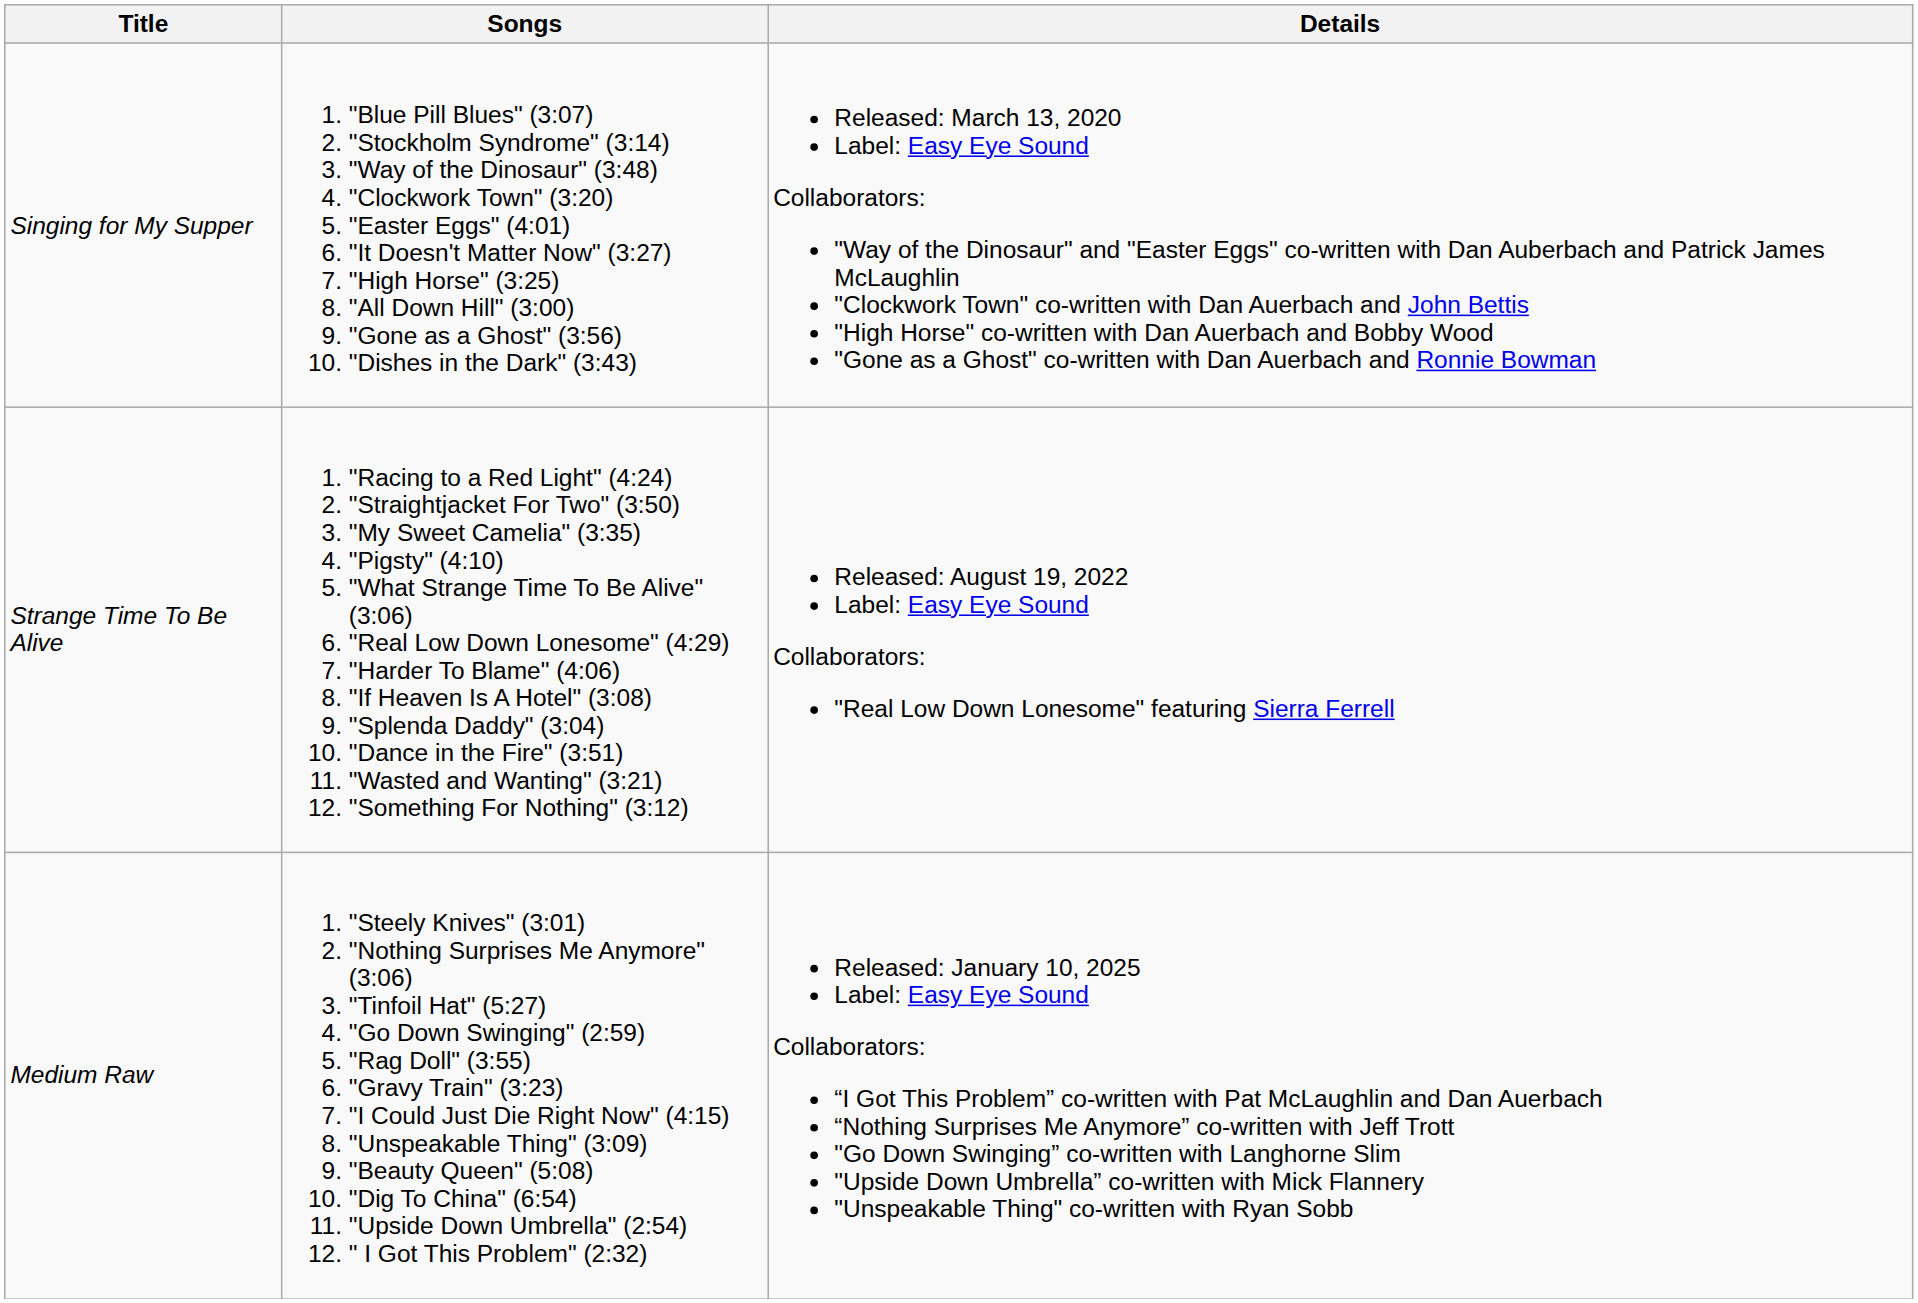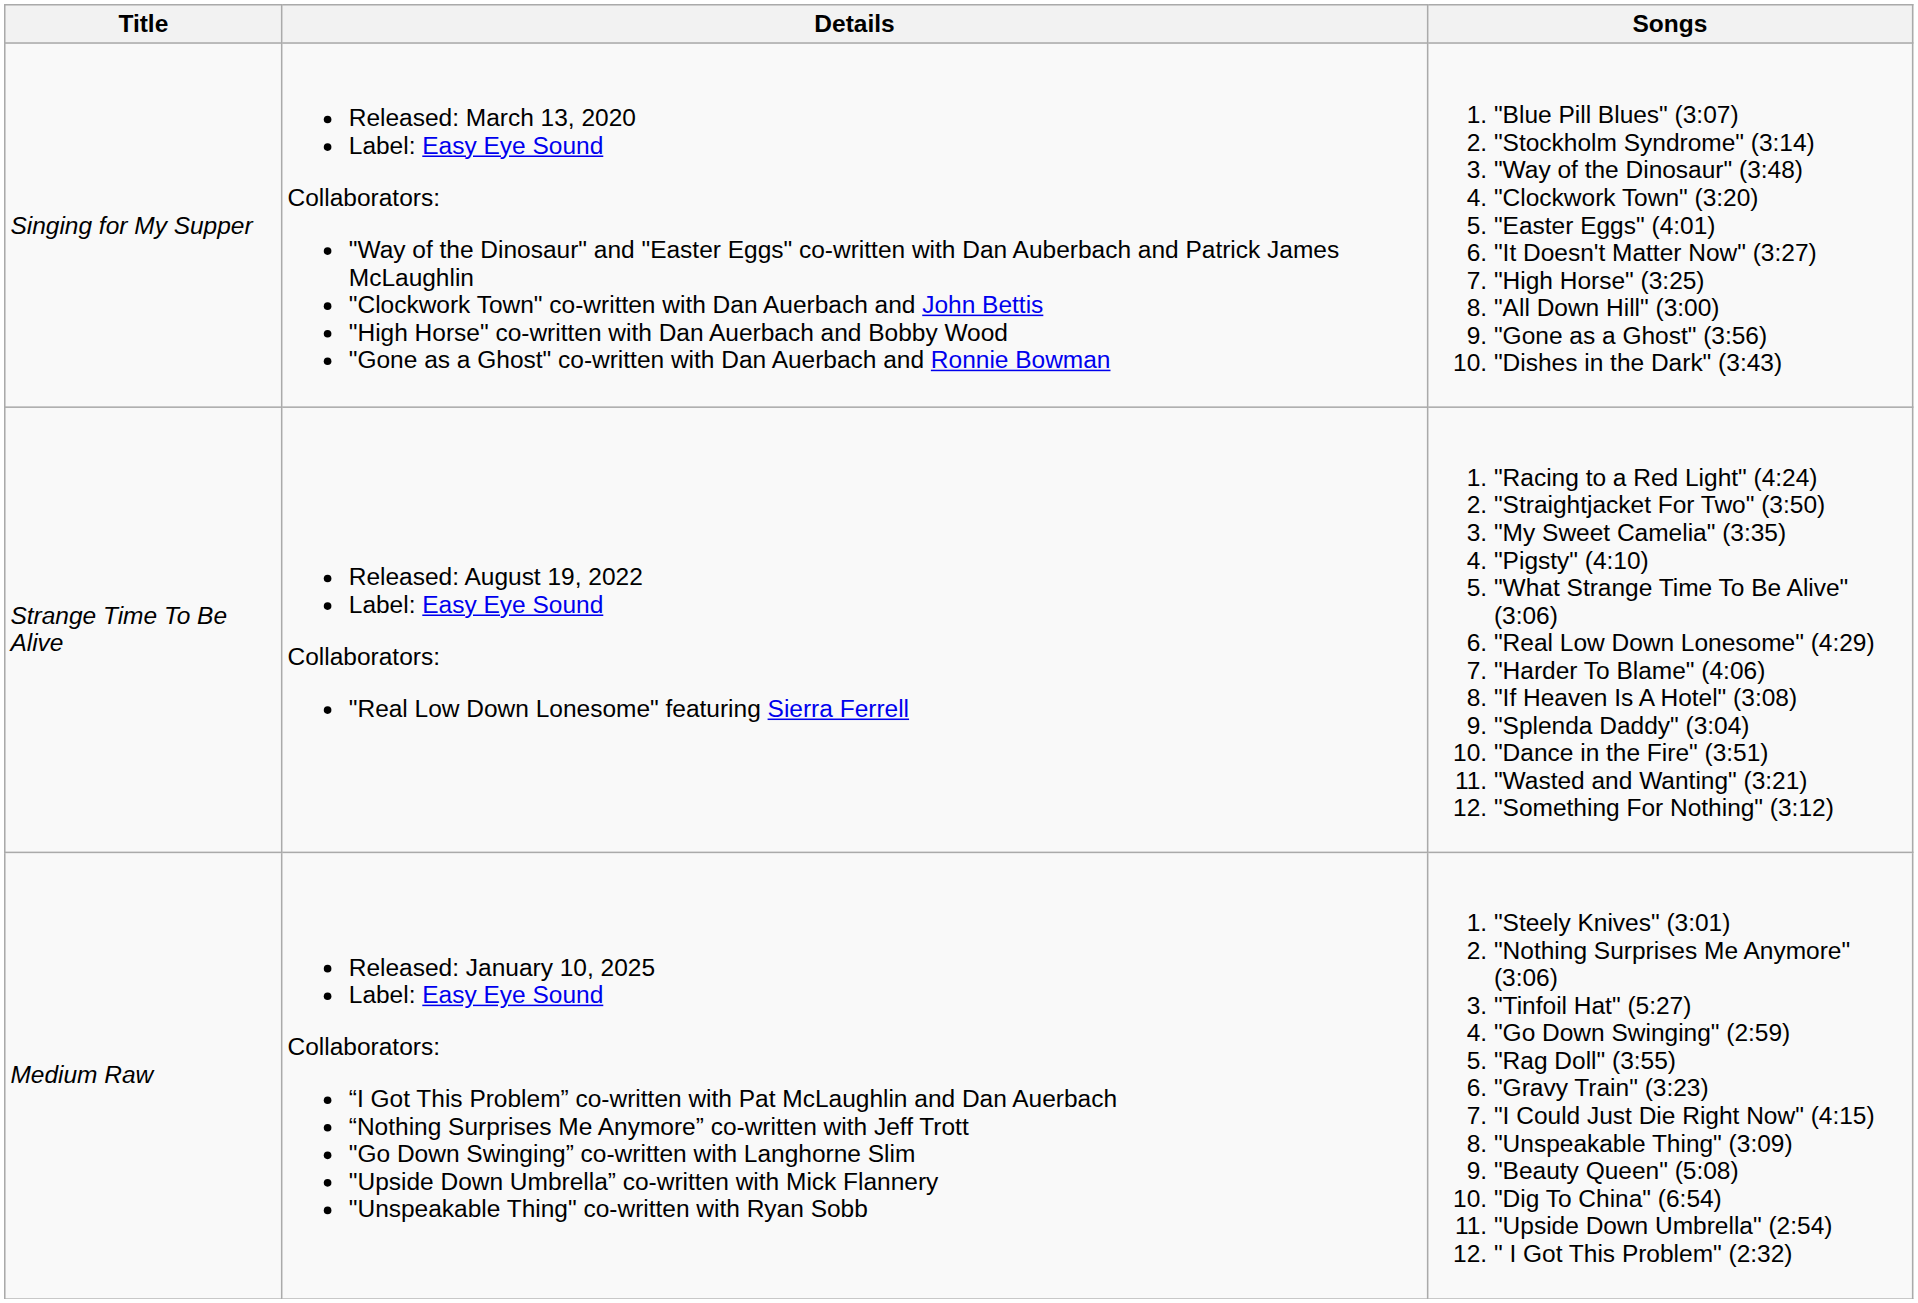columns swapped: (1340, 23) <-> (525, 23)
